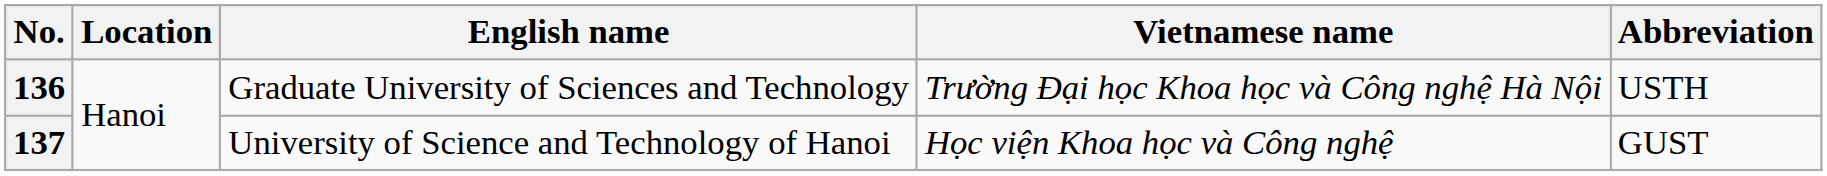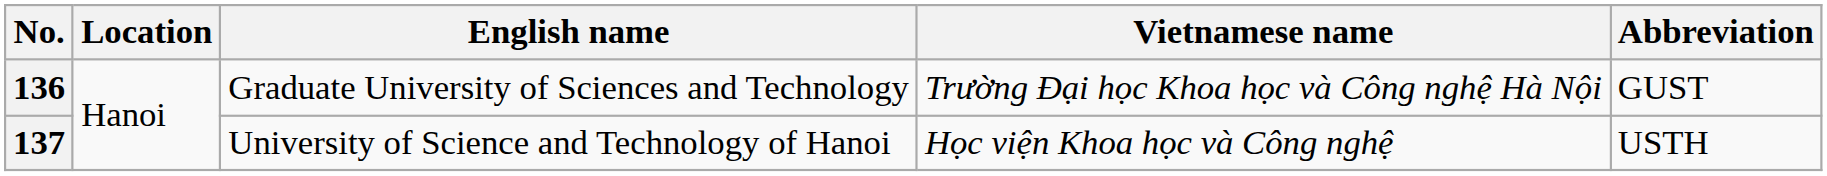(1663, 87) USTH -> (1663, 87) GUST
(1663, 142) GUST -> (1663, 142) USTH
